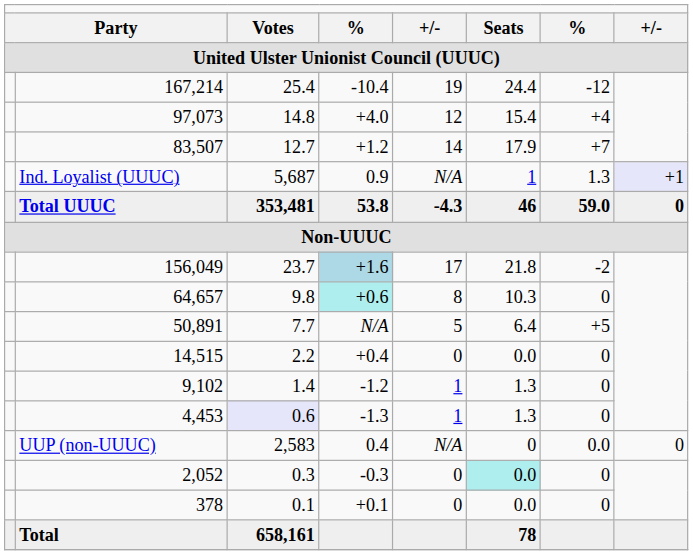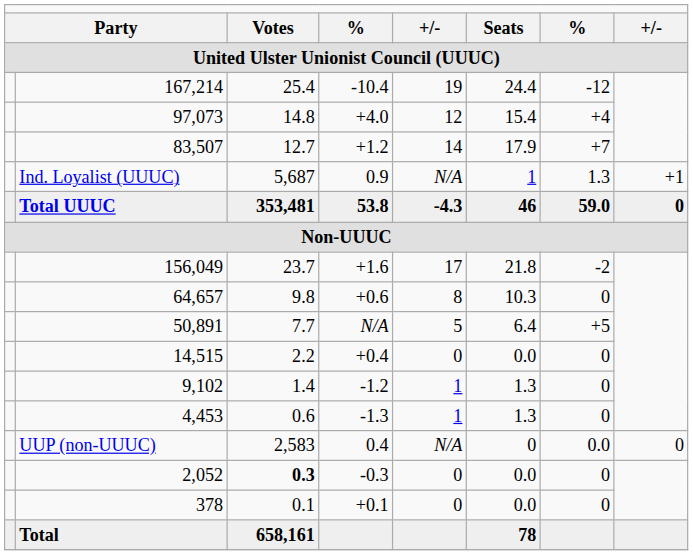(674, 177) lavender background -> (674, 177) no background
(372, 266) lightblue background -> (372, 266) no background
(372, 296) paleturquoise background -> (372, 296) no background
(303, 415) lavender background -> (303, 415) no background
(303, 475) normal -> (303, 475) bold
(525, 475) paleturquoise background -> (525, 475) no background
